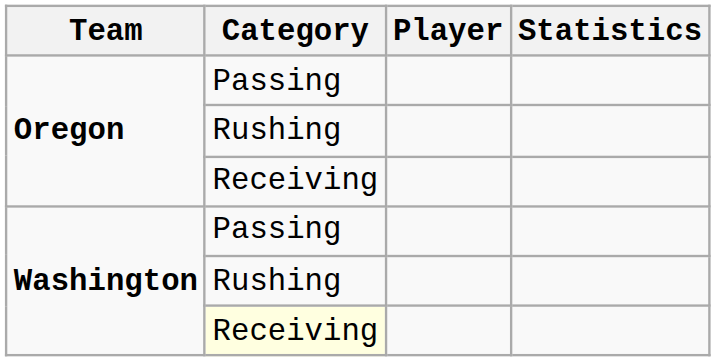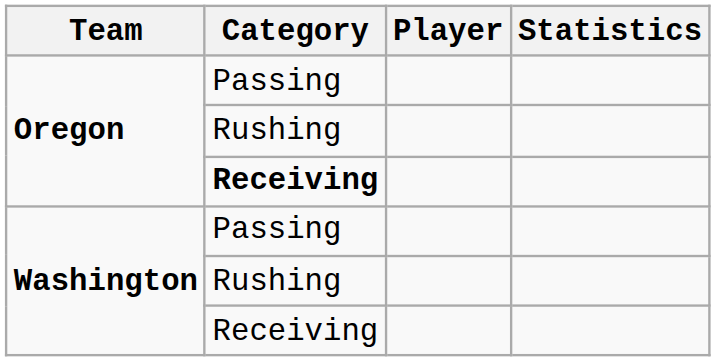(295, 181) normal -> (295, 181) bold
(295, 331) lightyellow background -> (295, 331) no background
